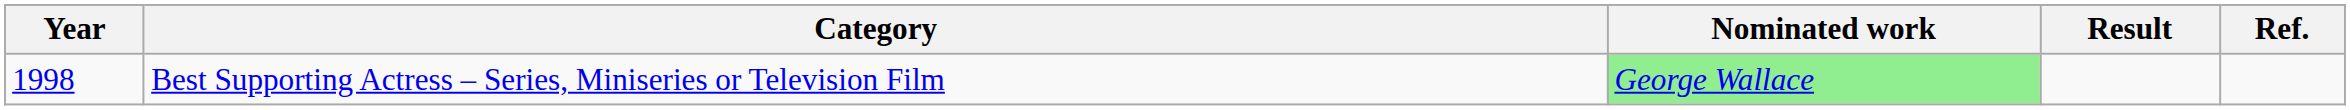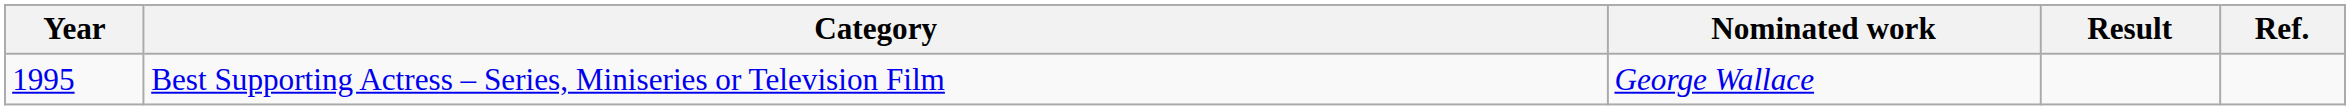(43, 78) 1998 -> (43, 78) 1995
(1714, 78) lightgreen background -> (1714, 78) no background
